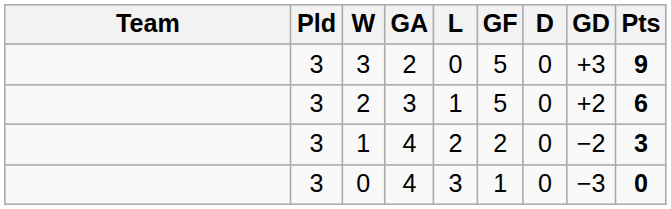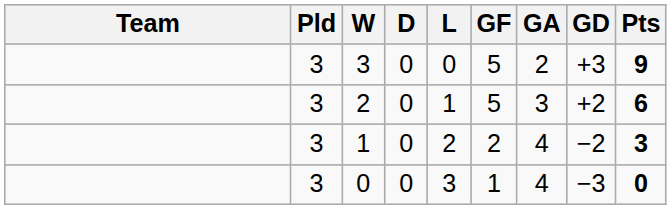columns swapped: (545, 24) <-> (409, 24)
